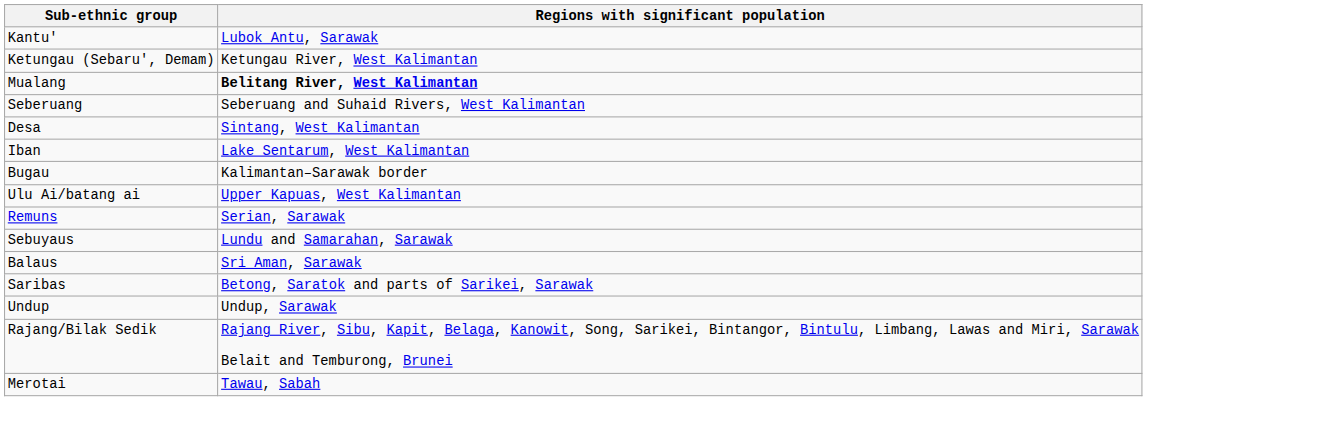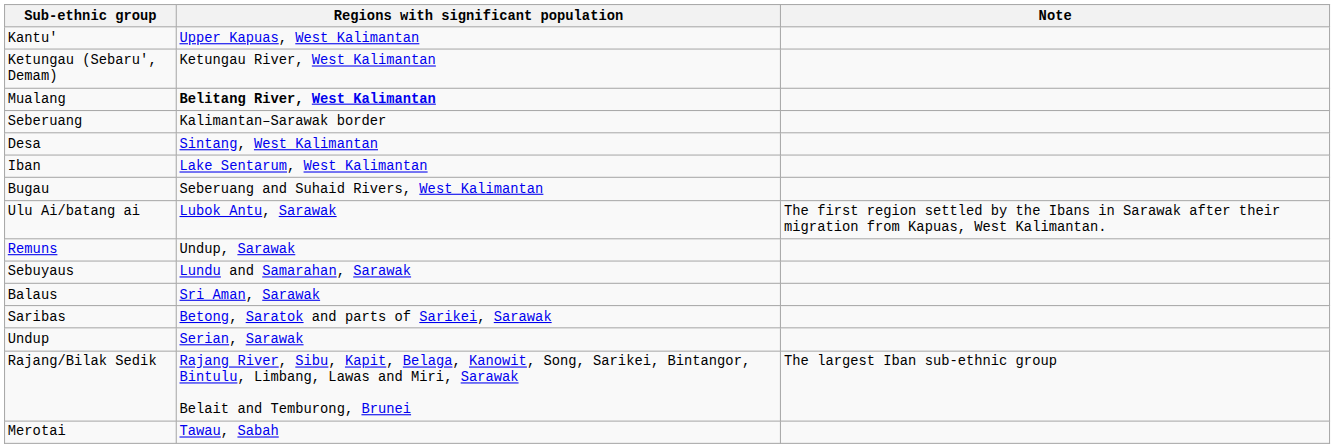+ column: (1055, 16)
(300, 38) Lubok Antu, Sarawak -> (299, 38) Upper Kapuas, West Kalimantan
(403, 106) Seberuang and Suhaid Rivers, West Kalimantan -> (283, 121) Kalimantan–Sarawak border
(324, 173) Kalimantan–Sarawak border -> (361, 189) Seberuang and Suhaid Rivers, West Kalimantan
(341, 195) Upper Kapuas, West Kalimantan -> (258, 211) Lubok Antu, Sarawak
(283, 218) Serian, Sarawak -> (237, 250) Undup, Sarawak
(279, 308) Undup, Sarawak -> (242, 340) Serian, Sarawak
